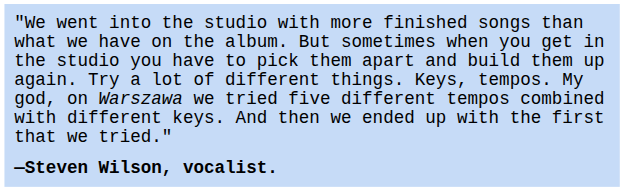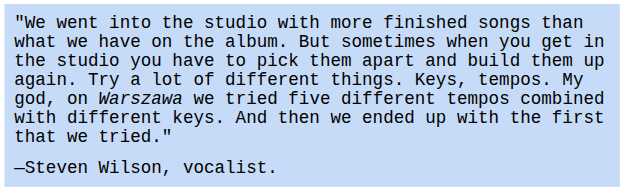(146, 168) bold -> (146, 168) normal
